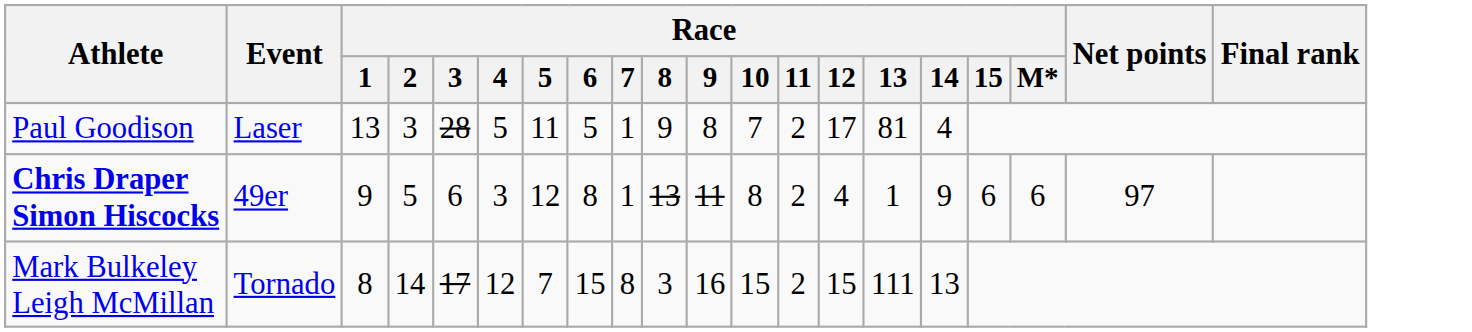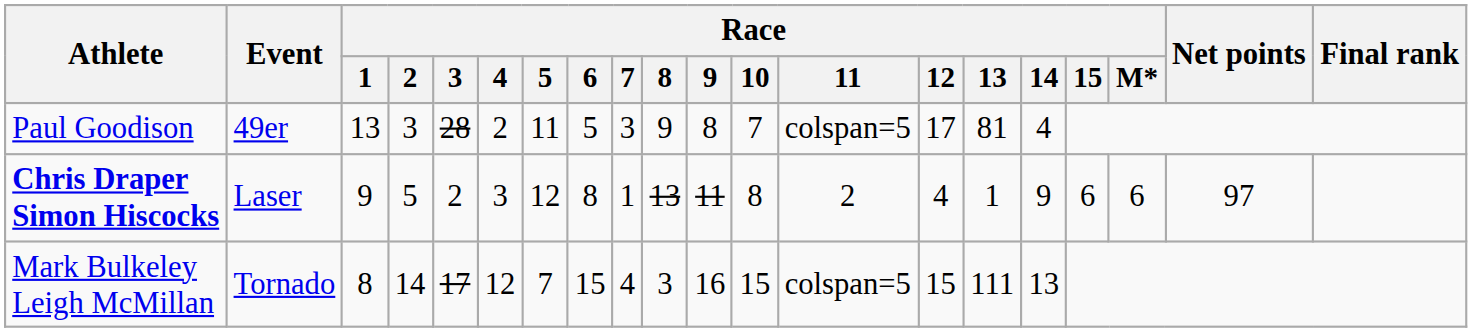(268, 128) Laser -> (261, 128) 49er
(500, 128) 5 -> (500, 128) 2
(628, 128) 1 -> (628, 128) 3
(798, 128) 2 -> (848, 128) colspan=5
(261, 197) 49er -> (268, 197) Laser
(455, 197) 6 -> (455, 197) 2
(628, 284) 8 -> (628, 284) 4
(798, 284) 2 -> (848, 284) colspan=5
